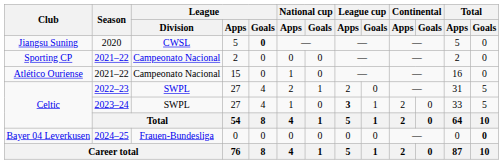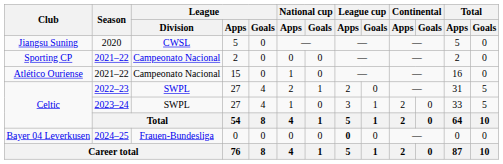(263, 43) bold -> (263, 43) normal
(348, 105) bold -> (348, 105) normal
(348, 136) normal -> (348, 136) bold
(484, 136) bold -> (484, 136) normal
